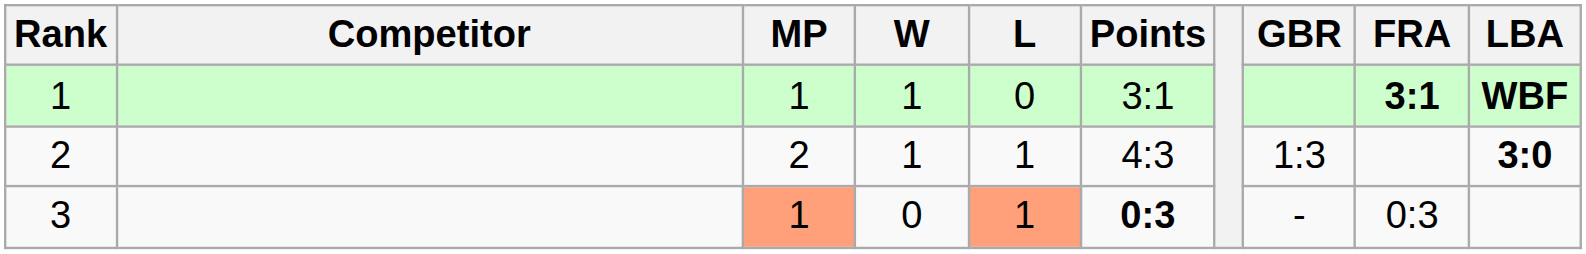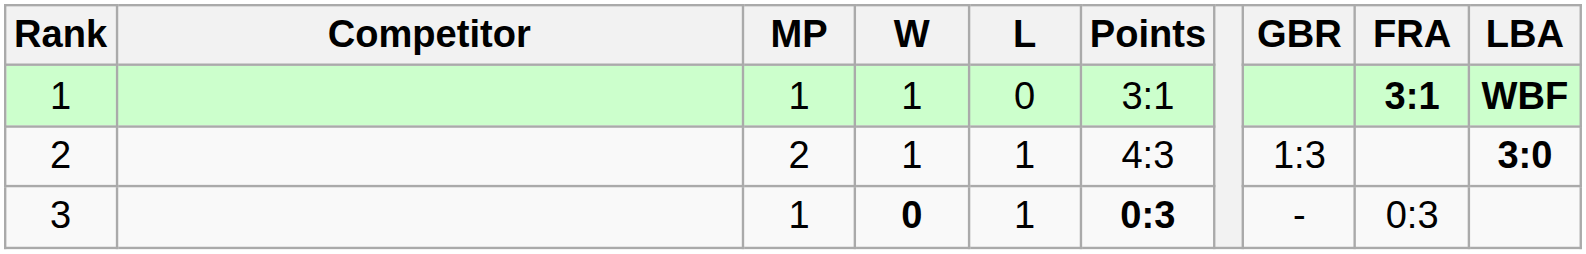(799, 215) lightsalmon background -> (799, 215) no background
(912, 215) normal -> (912, 215) bold
(1025, 215) lightsalmon background -> (1025, 215) no background
